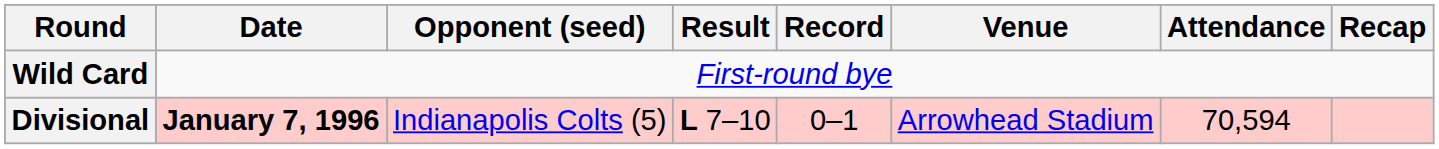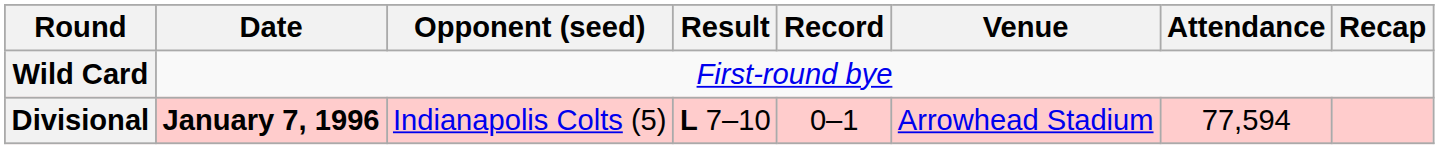(1246, 119) 70,594 -> (1246, 119) 77,594
